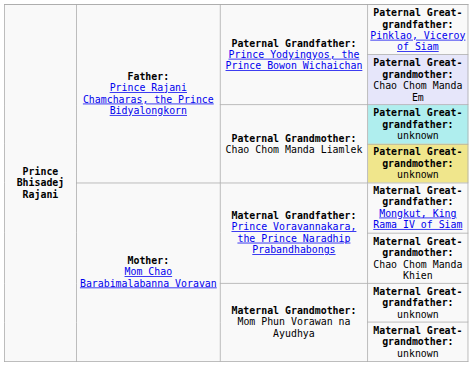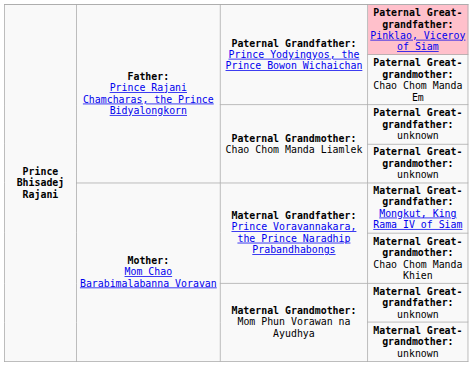(418, 30) no background -> (418, 30) pink background
(418, 80) lavender background -> (418, 80) no background
(418, 124) paleturquoise background -> (418, 124) no background
(418, 163) khaki background -> (418, 163) no background
